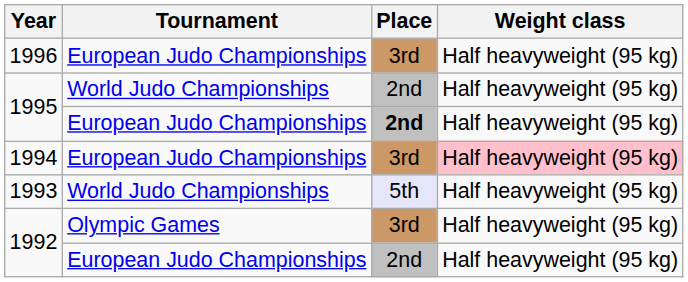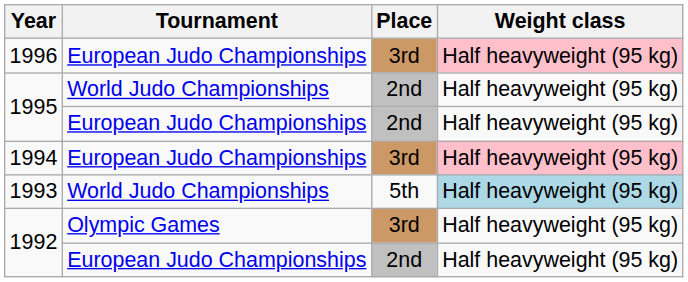(560, 55) no background -> (560, 55) pink background
(404, 123) bold -> (404, 123) normal
(404, 191) lavender background -> (404, 191) no background
(560, 191) no background -> (560, 191) lightblue background
